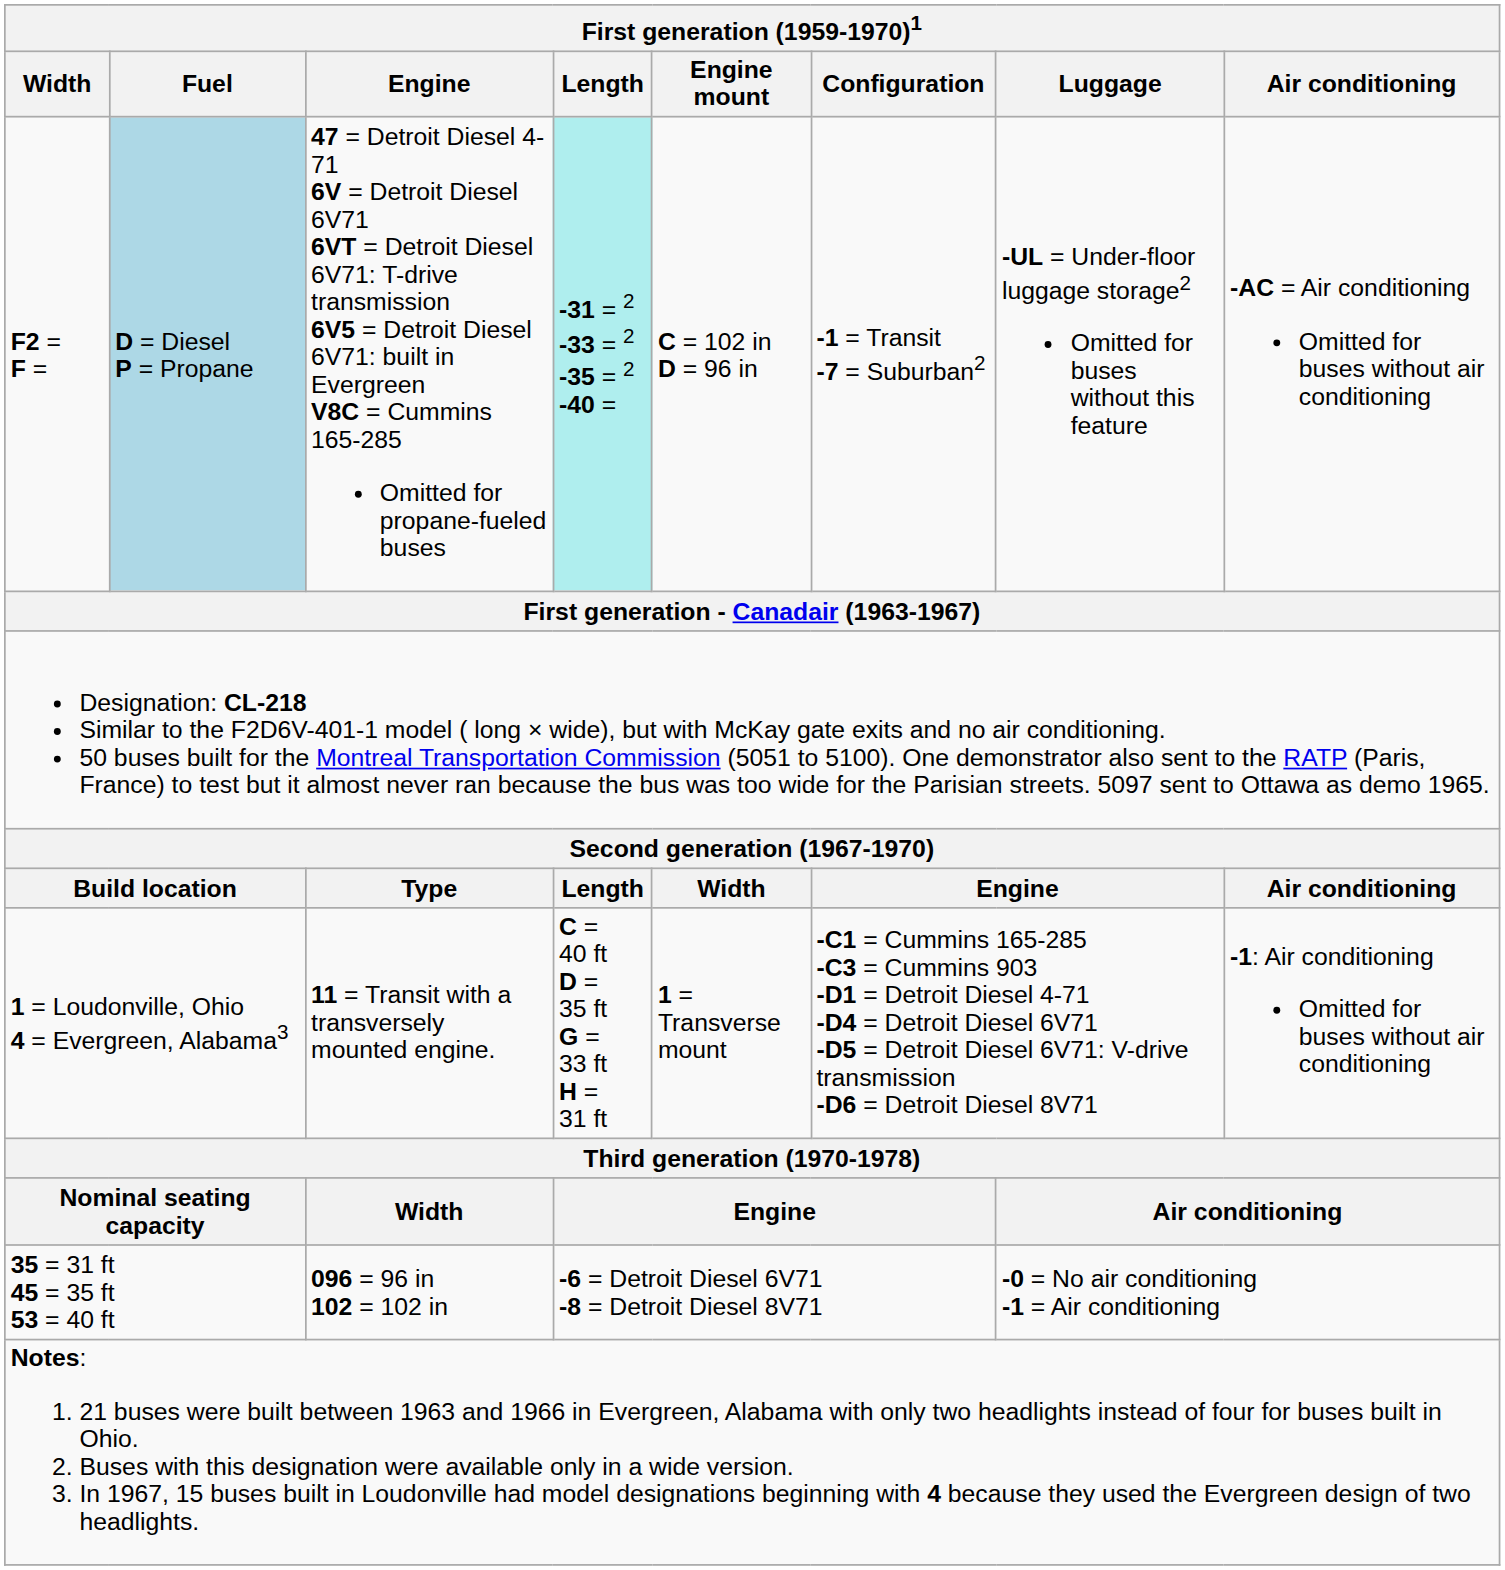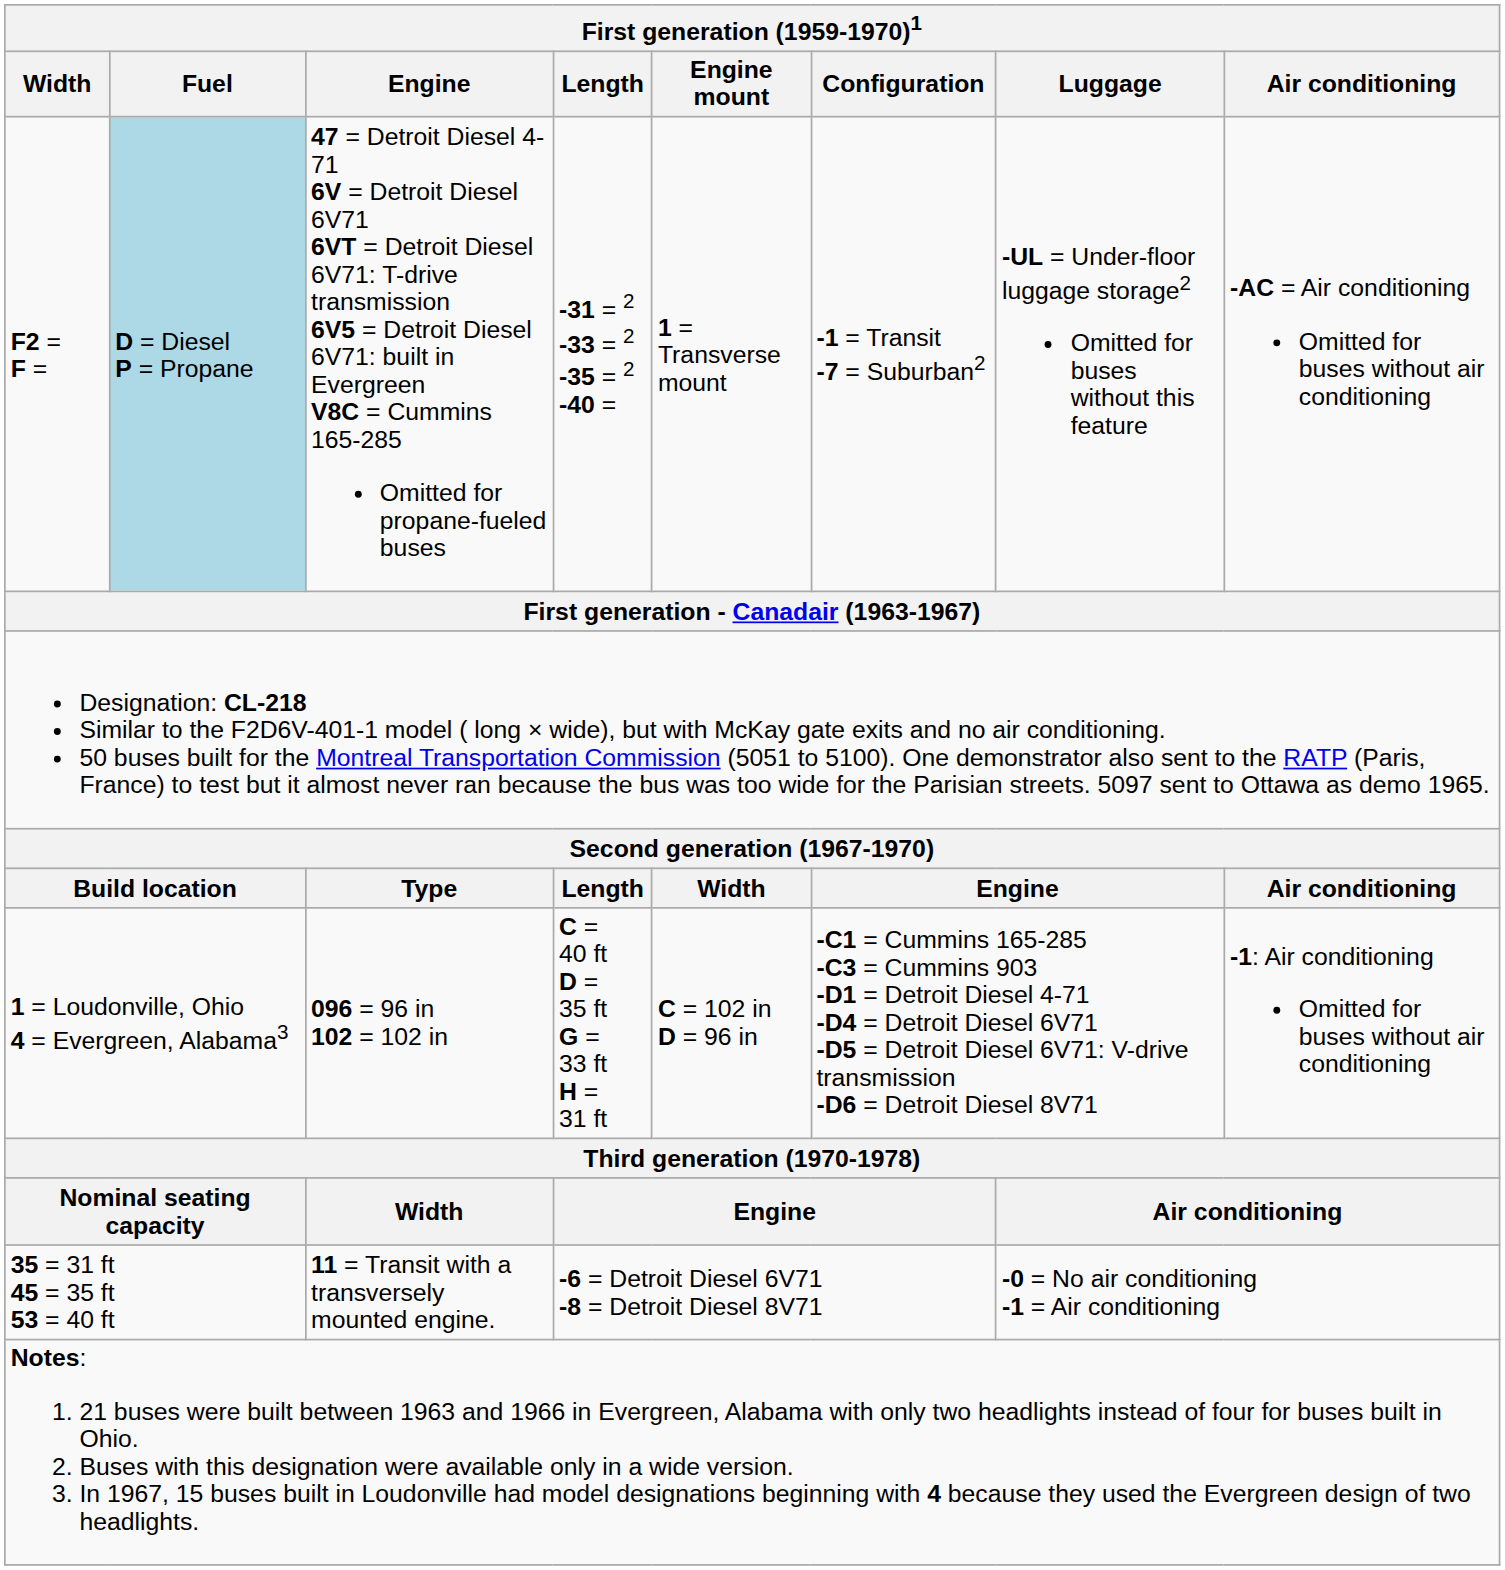(597, 355) paleturquoise background -> (597, 355) no background
(715, 355) C = 102 in D = 96 in -> (719, 355) 1 = Transverse mount
(411, 1023) 11 = Transit with a transversely mounted engine. -> (380, 1023) 096 = 96 in 102 = 102 in
(719, 1023) 1 = Transverse mount -> (715, 1023) C = 102 in D = 96 in
(380, 1292) 096 = 96 in 102 = 102 in -> (411, 1292) 11 = Transit with a transversely mounted engine.
